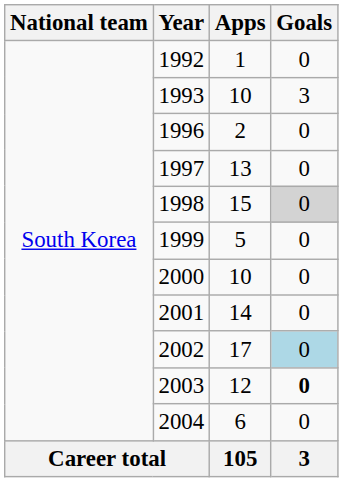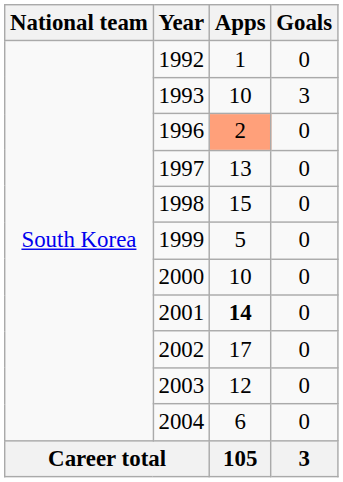(240, 131) no background -> (240, 131) lightsalmon background
(304, 204) lightgrey background -> (304, 204) no background
(240, 312) normal -> (240, 312) bold
(304, 349) lightblue background -> (304, 349) no background
(304, 385) bold -> (304, 385) normal
